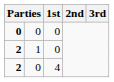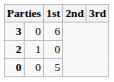(19, 31) 0 -> (19, 31) 3
(57, 31) 0 -> (57, 31) 6
(19, 67) 2 -> (19, 67) 0
(57, 67) 4 -> (57, 67) 5
